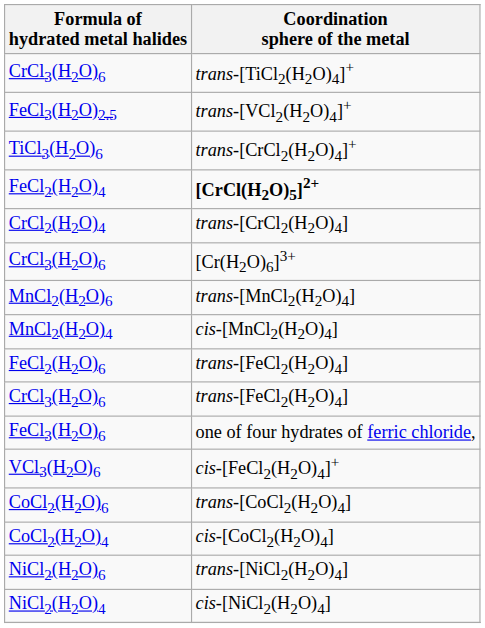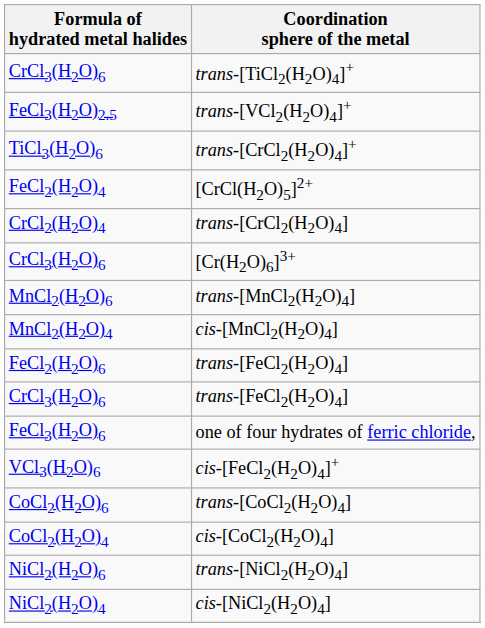(257, 189) bold -> (254, 189) normal
